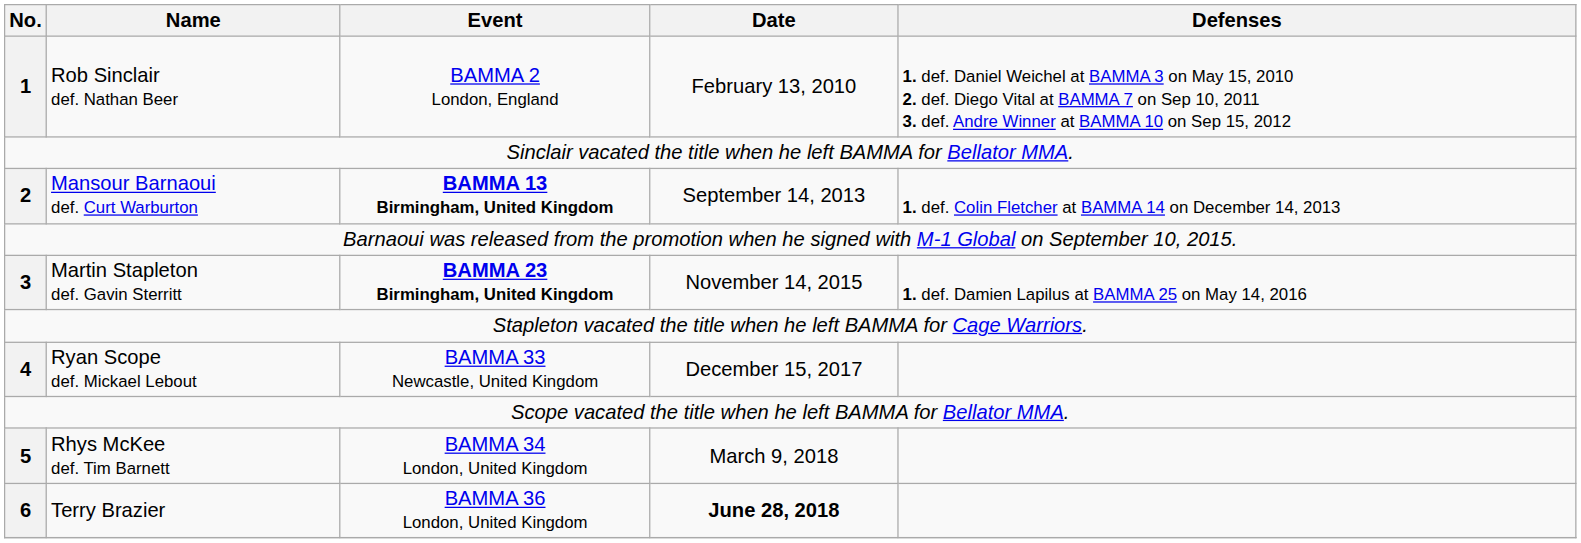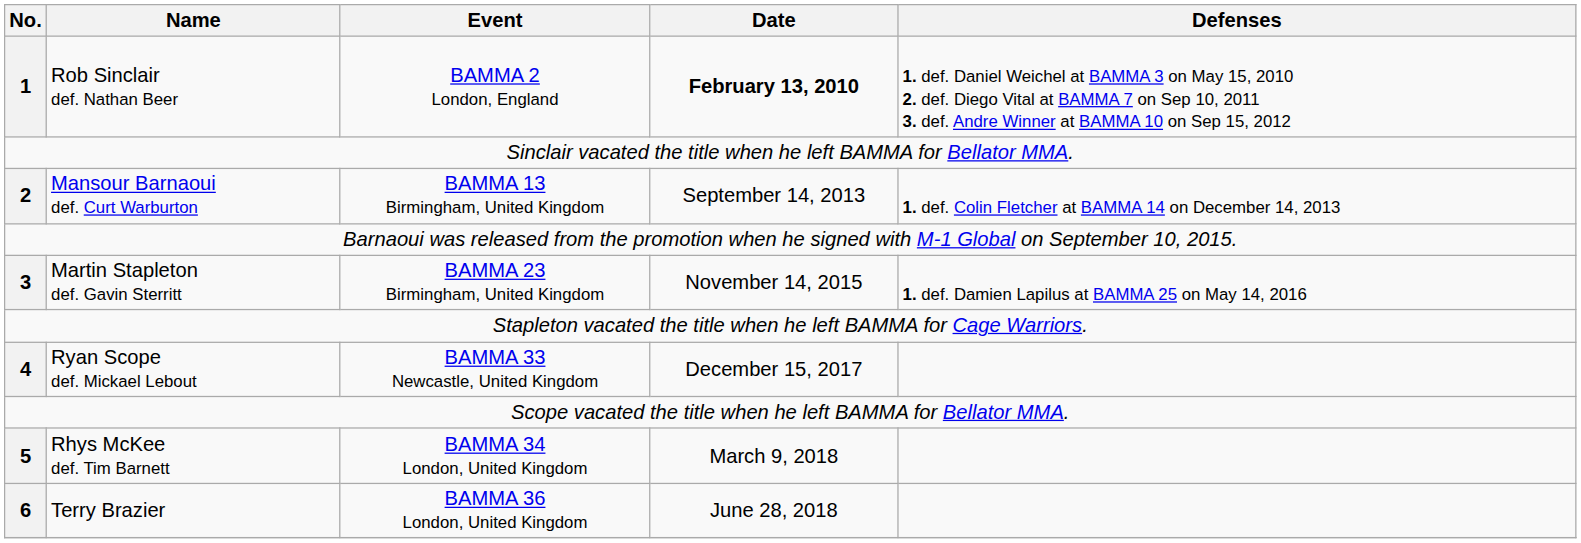(774, 86) normal -> (774, 86) bold
(495, 195) bold -> (495, 195) normal
(495, 282) bold -> (495, 282) normal
(774, 510) bold -> (774, 510) normal
